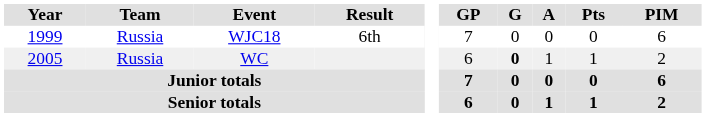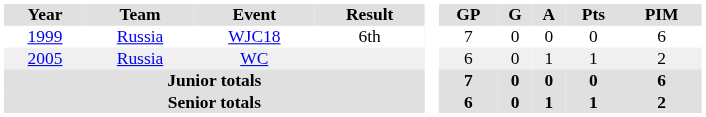(515, 58) bold -> (515, 58) normal
